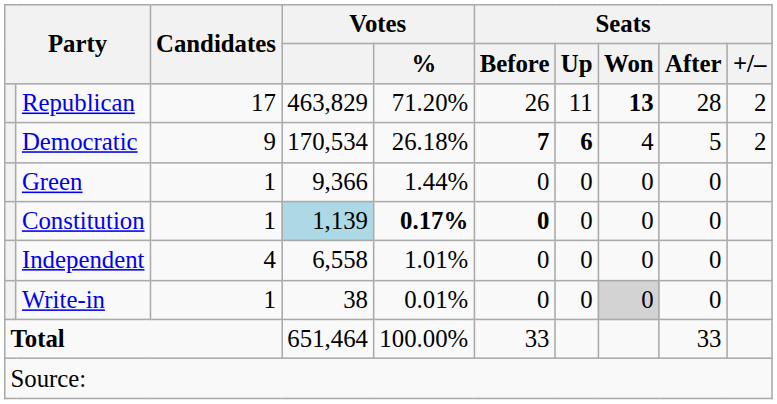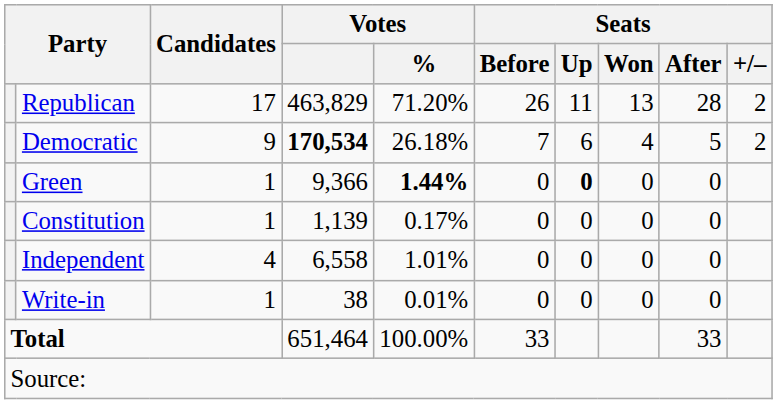(641, 102) bold -> (641, 102) normal
(328, 142) normal -> (328, 142) bold
(543, 142) bold -> (543, 142) normal
(586, 142) bold -> (586, 142) normal
(436, 181) normal -> (434, 181) bold
(586, 181) normal -> (586, 181) bold
(340, 220) lightblue background -> (340, 220) no background
(434, 220) bold -> (436, 220) normal
(543, 220) bold -> (543, 220) normal
(647, 299) lightgrey background -> (647, 299) no background
